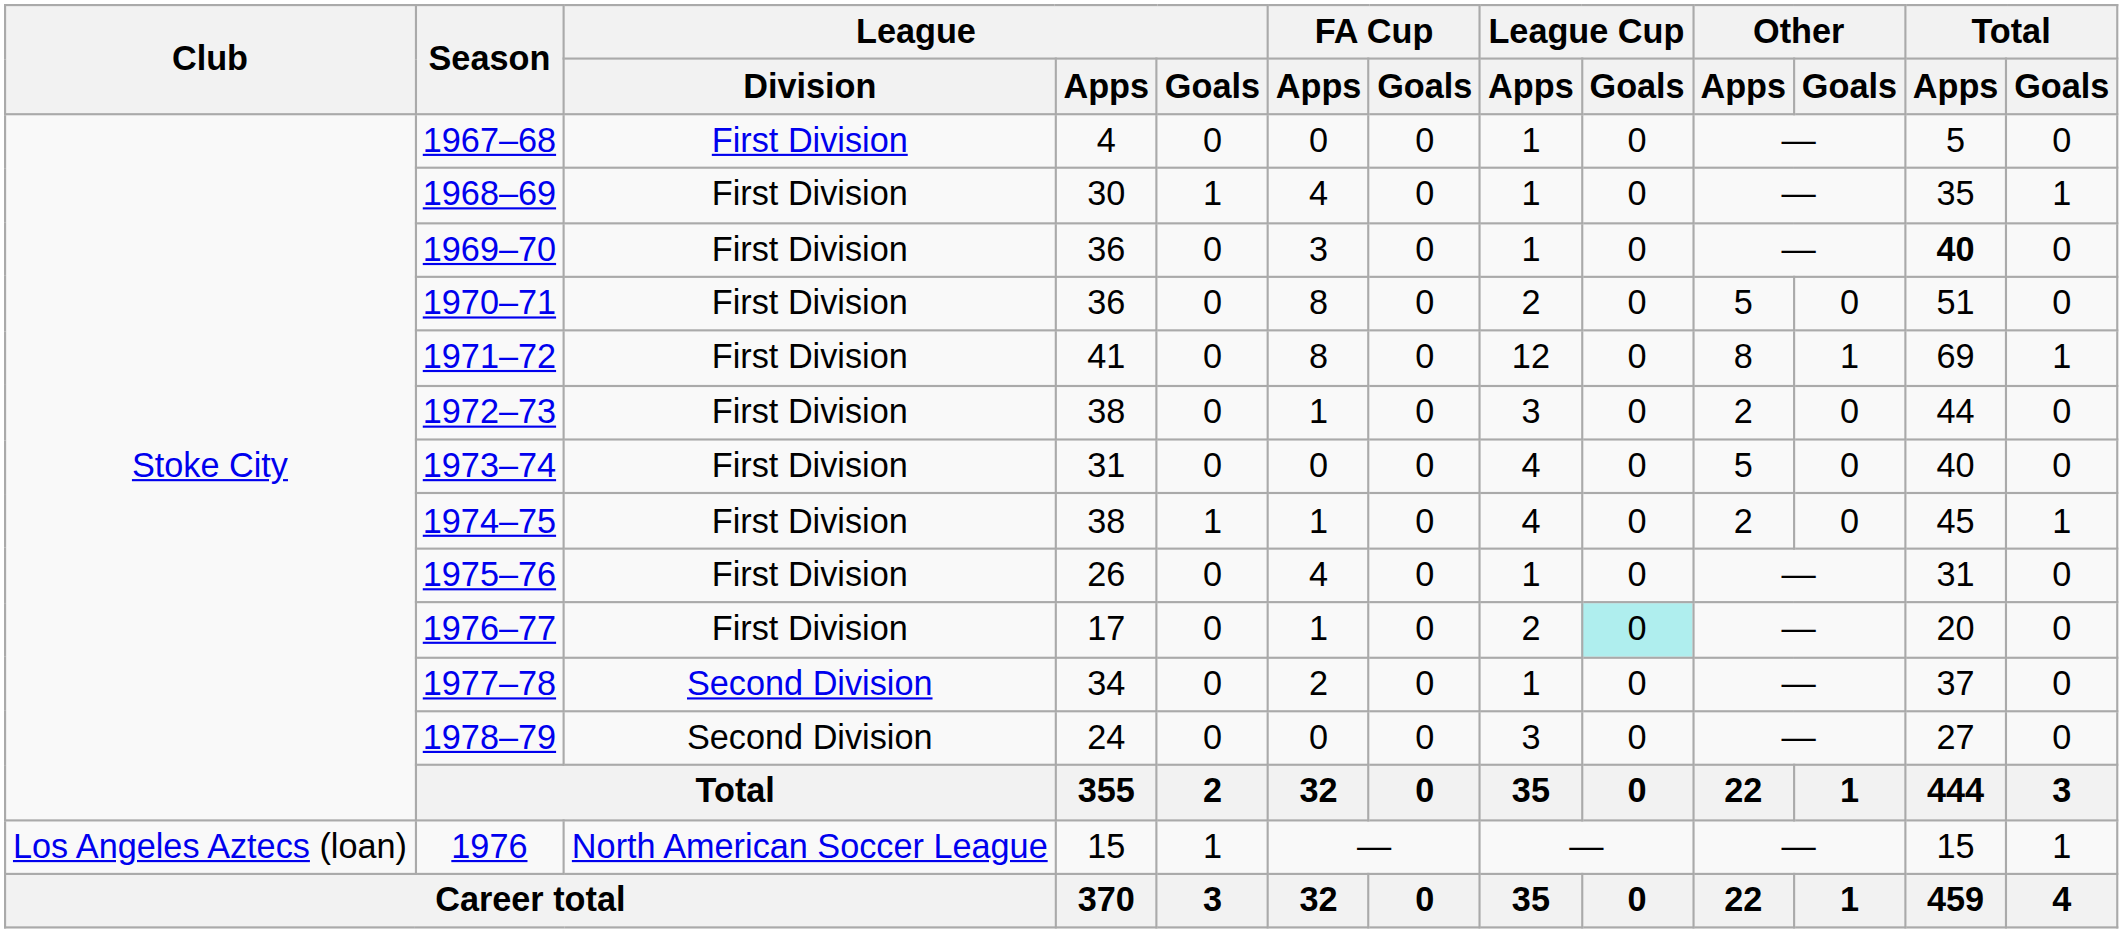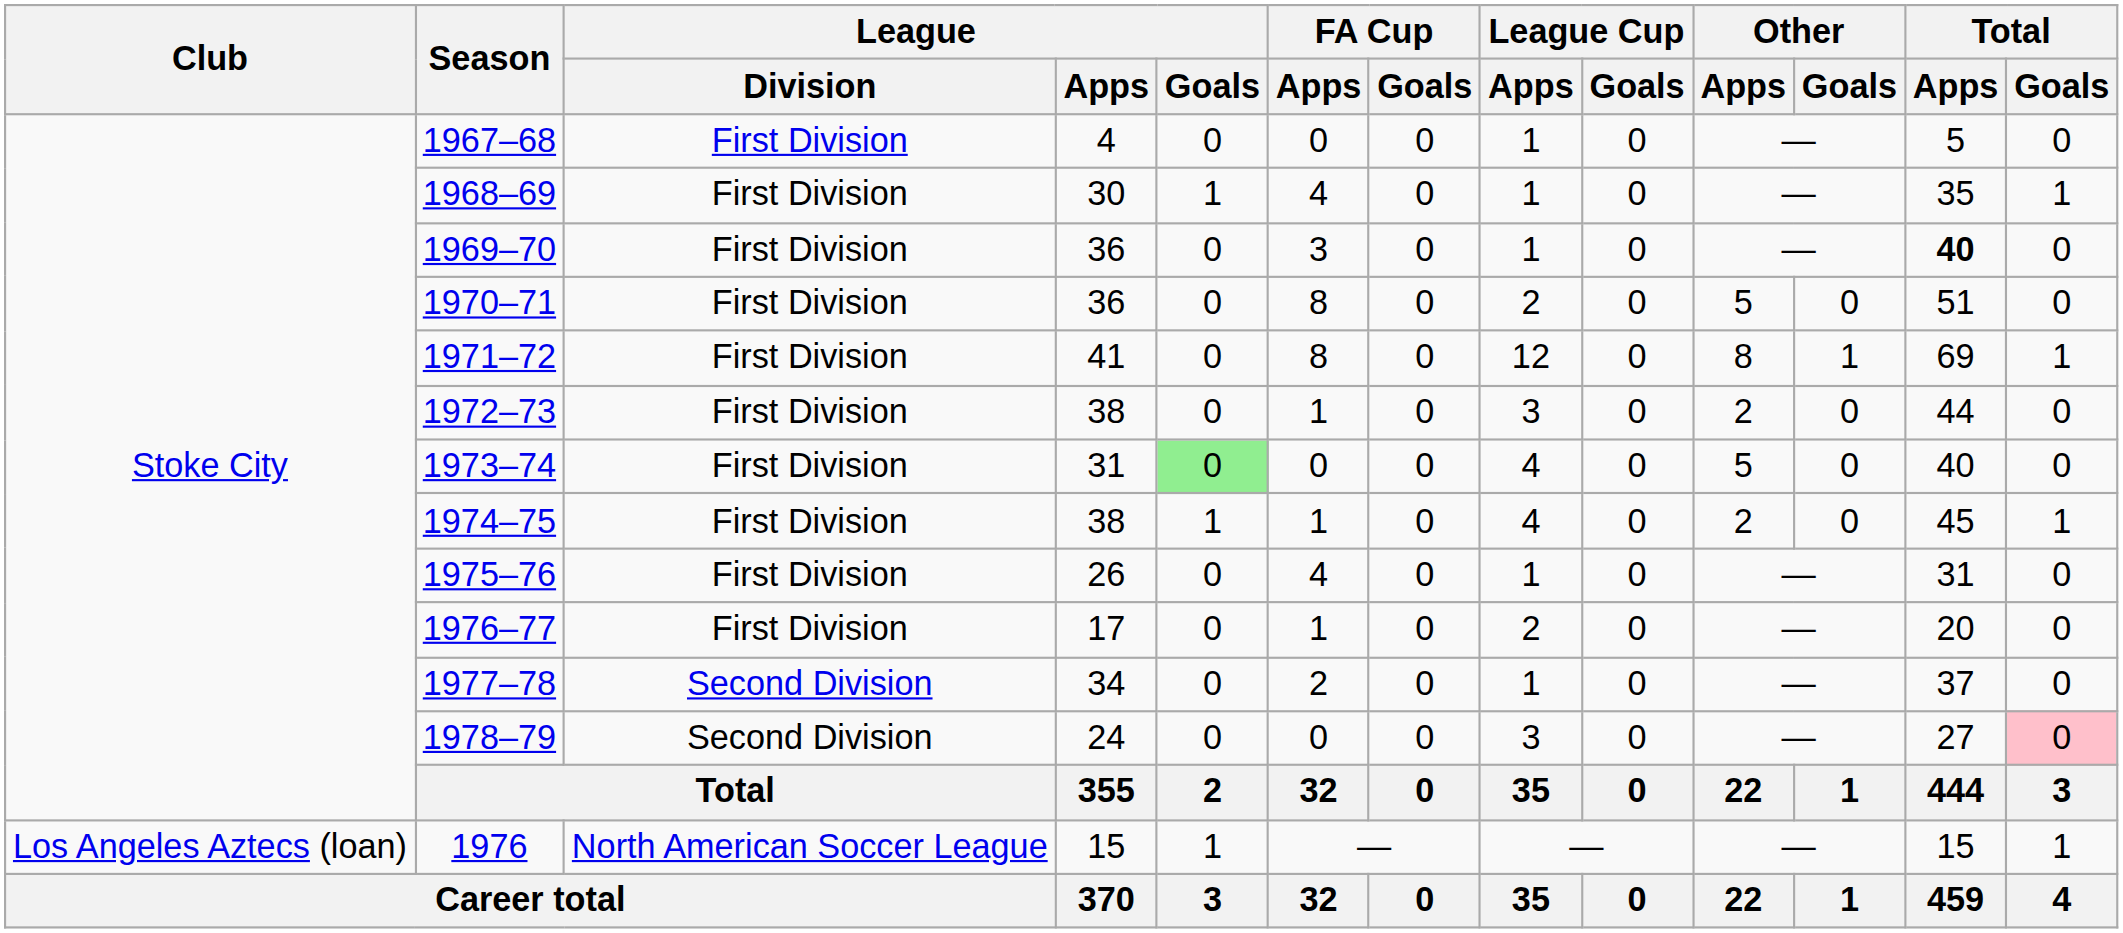(1212, 466) no background -> (1212, 466) lightgreen background
(1637, 628) paleturquoise background -> (1637, 628) no background
(2062, 737) no background -> (2062, 737) pink background
